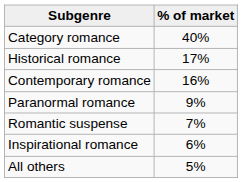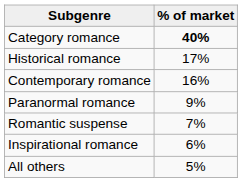(196, 37) normal -> (196, 37) bold
